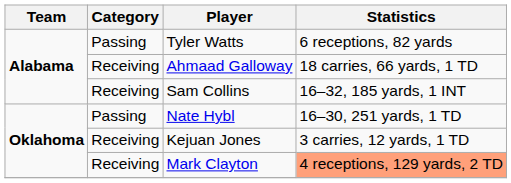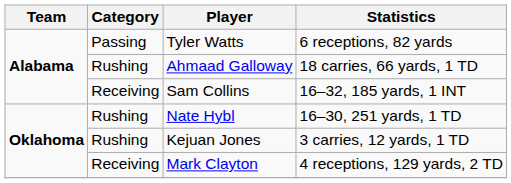(125, 66) Receiving -> (120, 66) Rushing
(119, 115) Passing -> (120, 115) Rushing
(125, 140) Receiving -> (120, 140) Rushing
(401, 165) lightsalmon background -> (401, 165) no background
